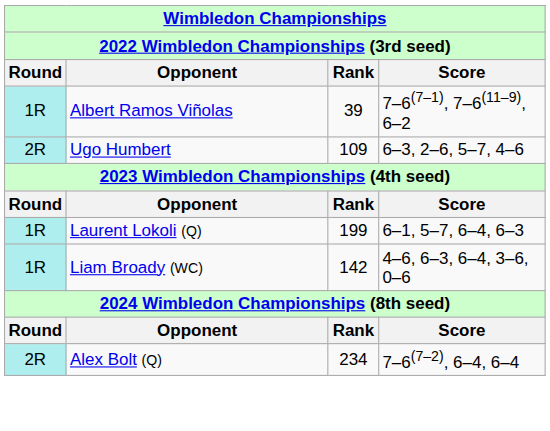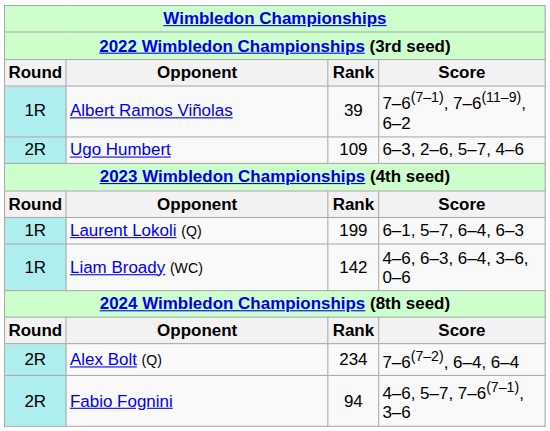+ row: (121, 400)
